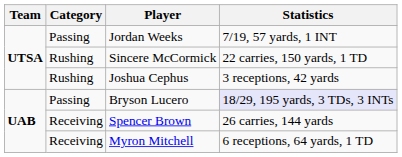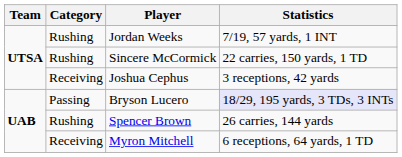(69, 36) Passing -> (71, 36) Rushing
(71, 78) Rushing -> (76, 78) Receiving
(76, 120) Receiving -> (71, 120) Rushing
